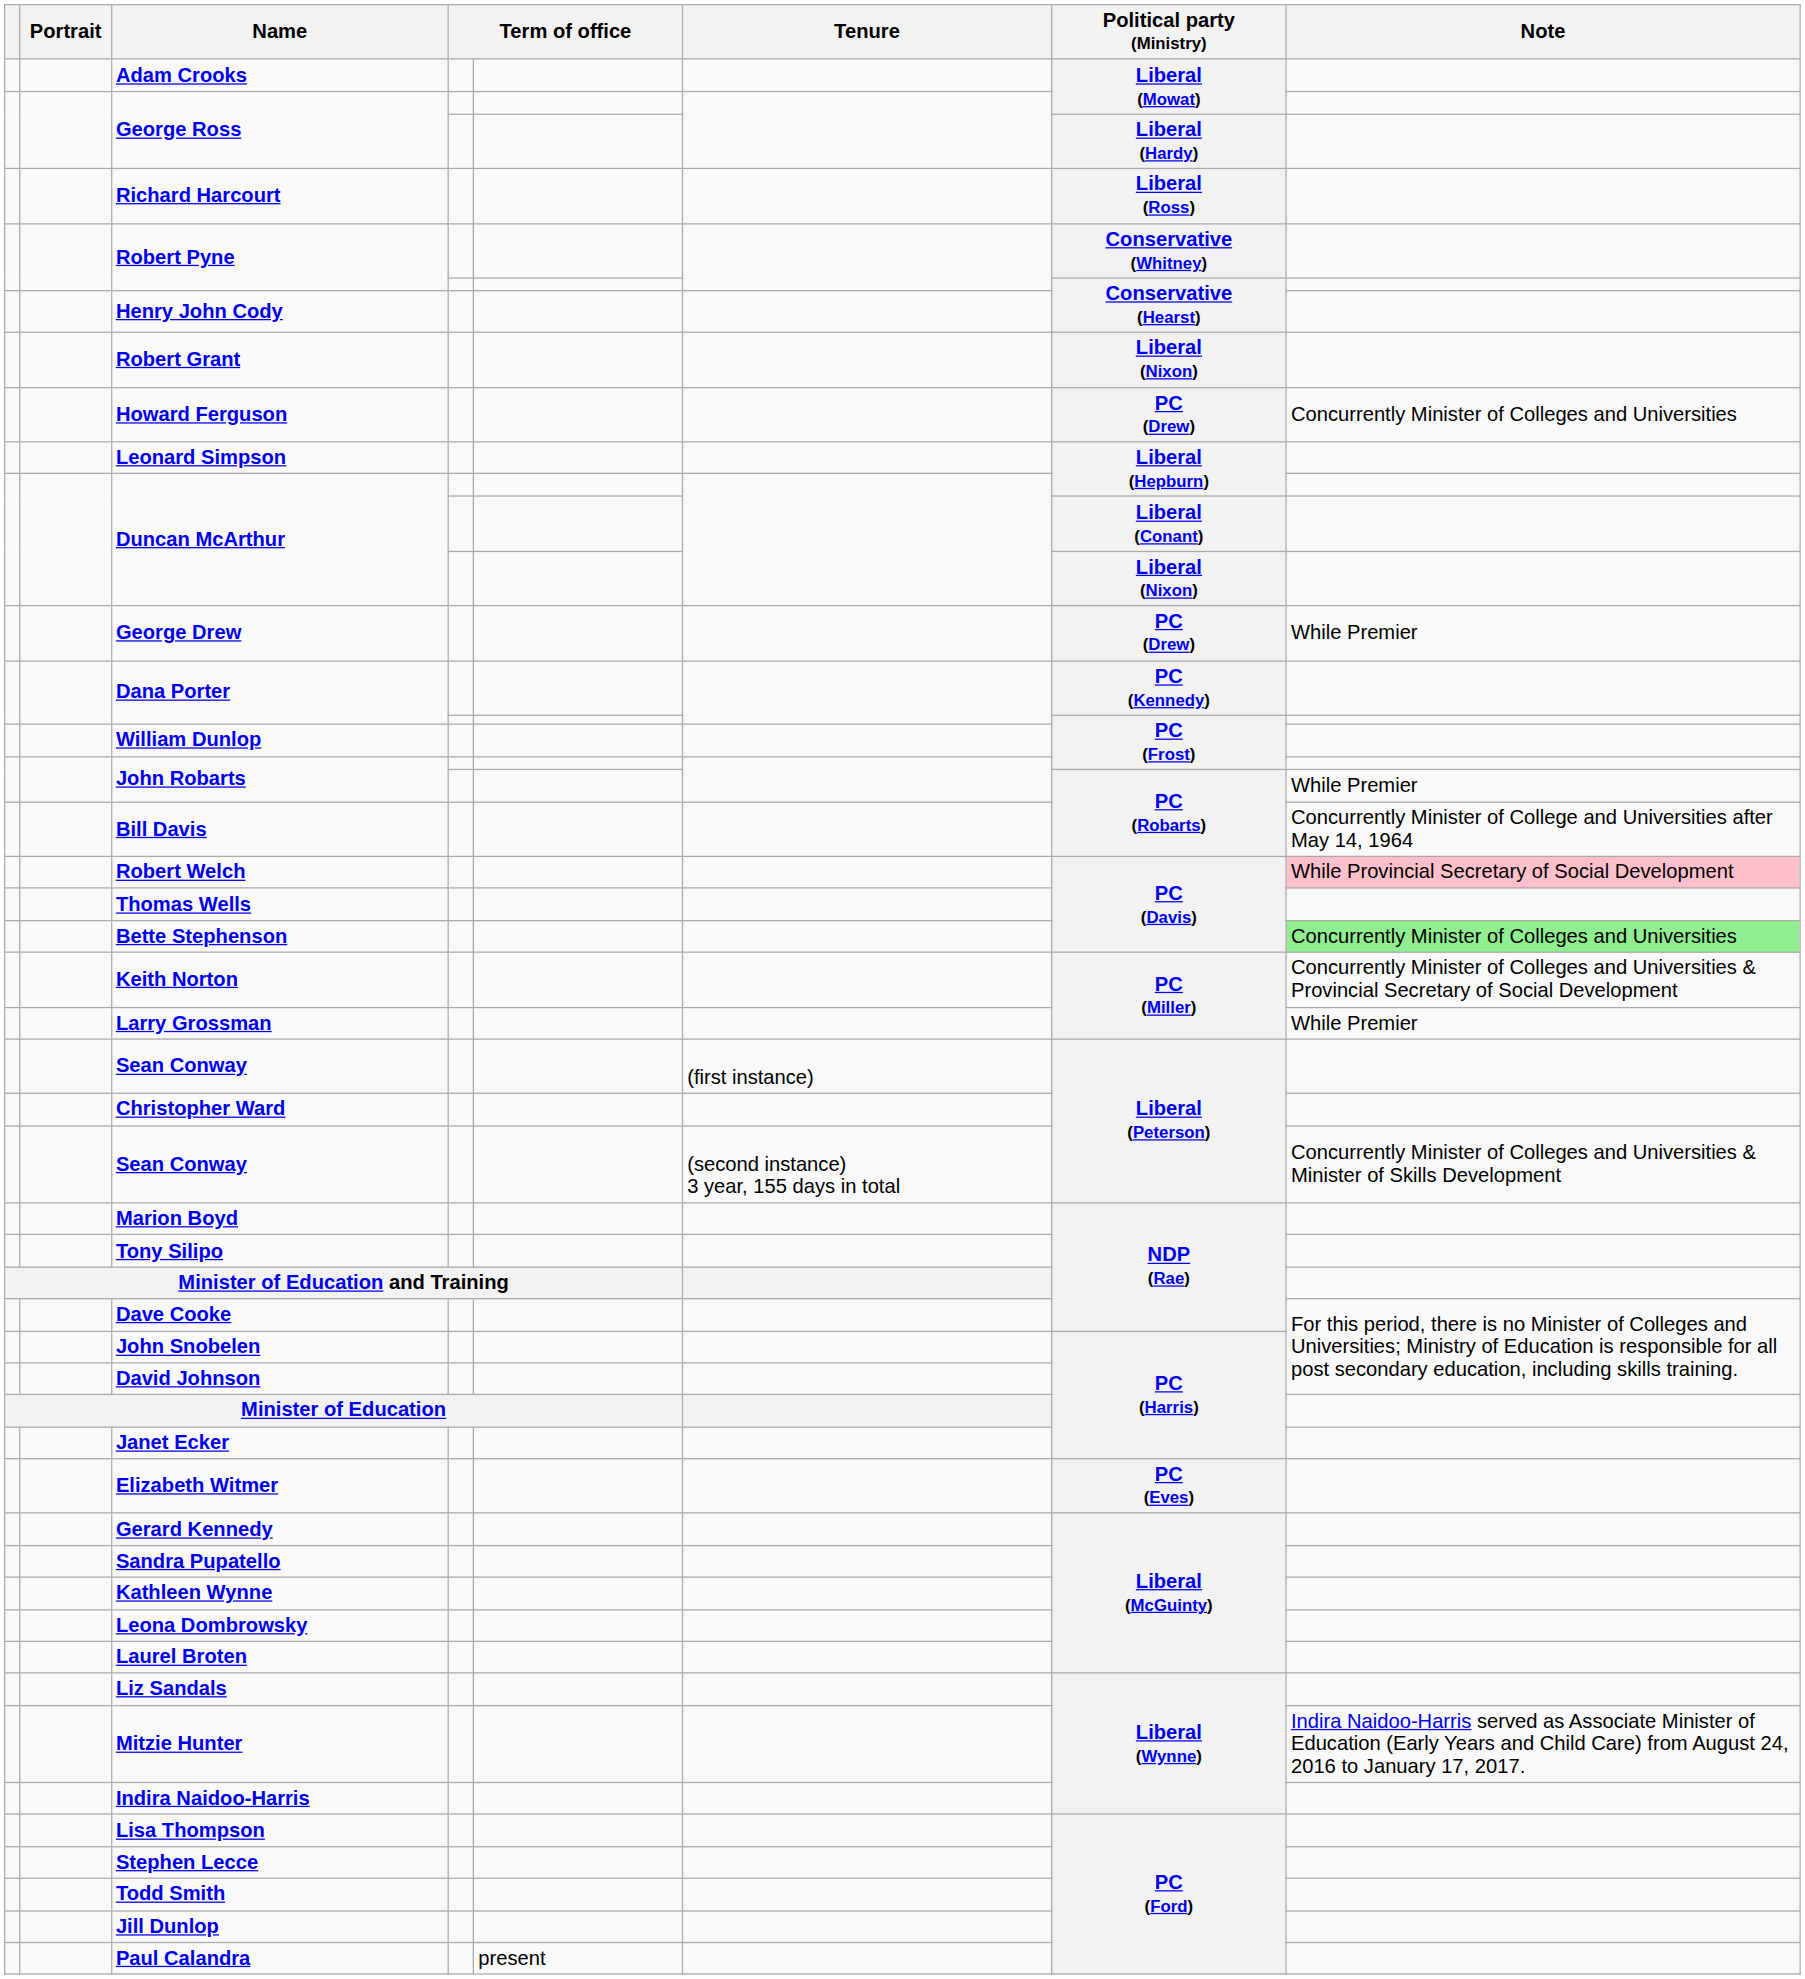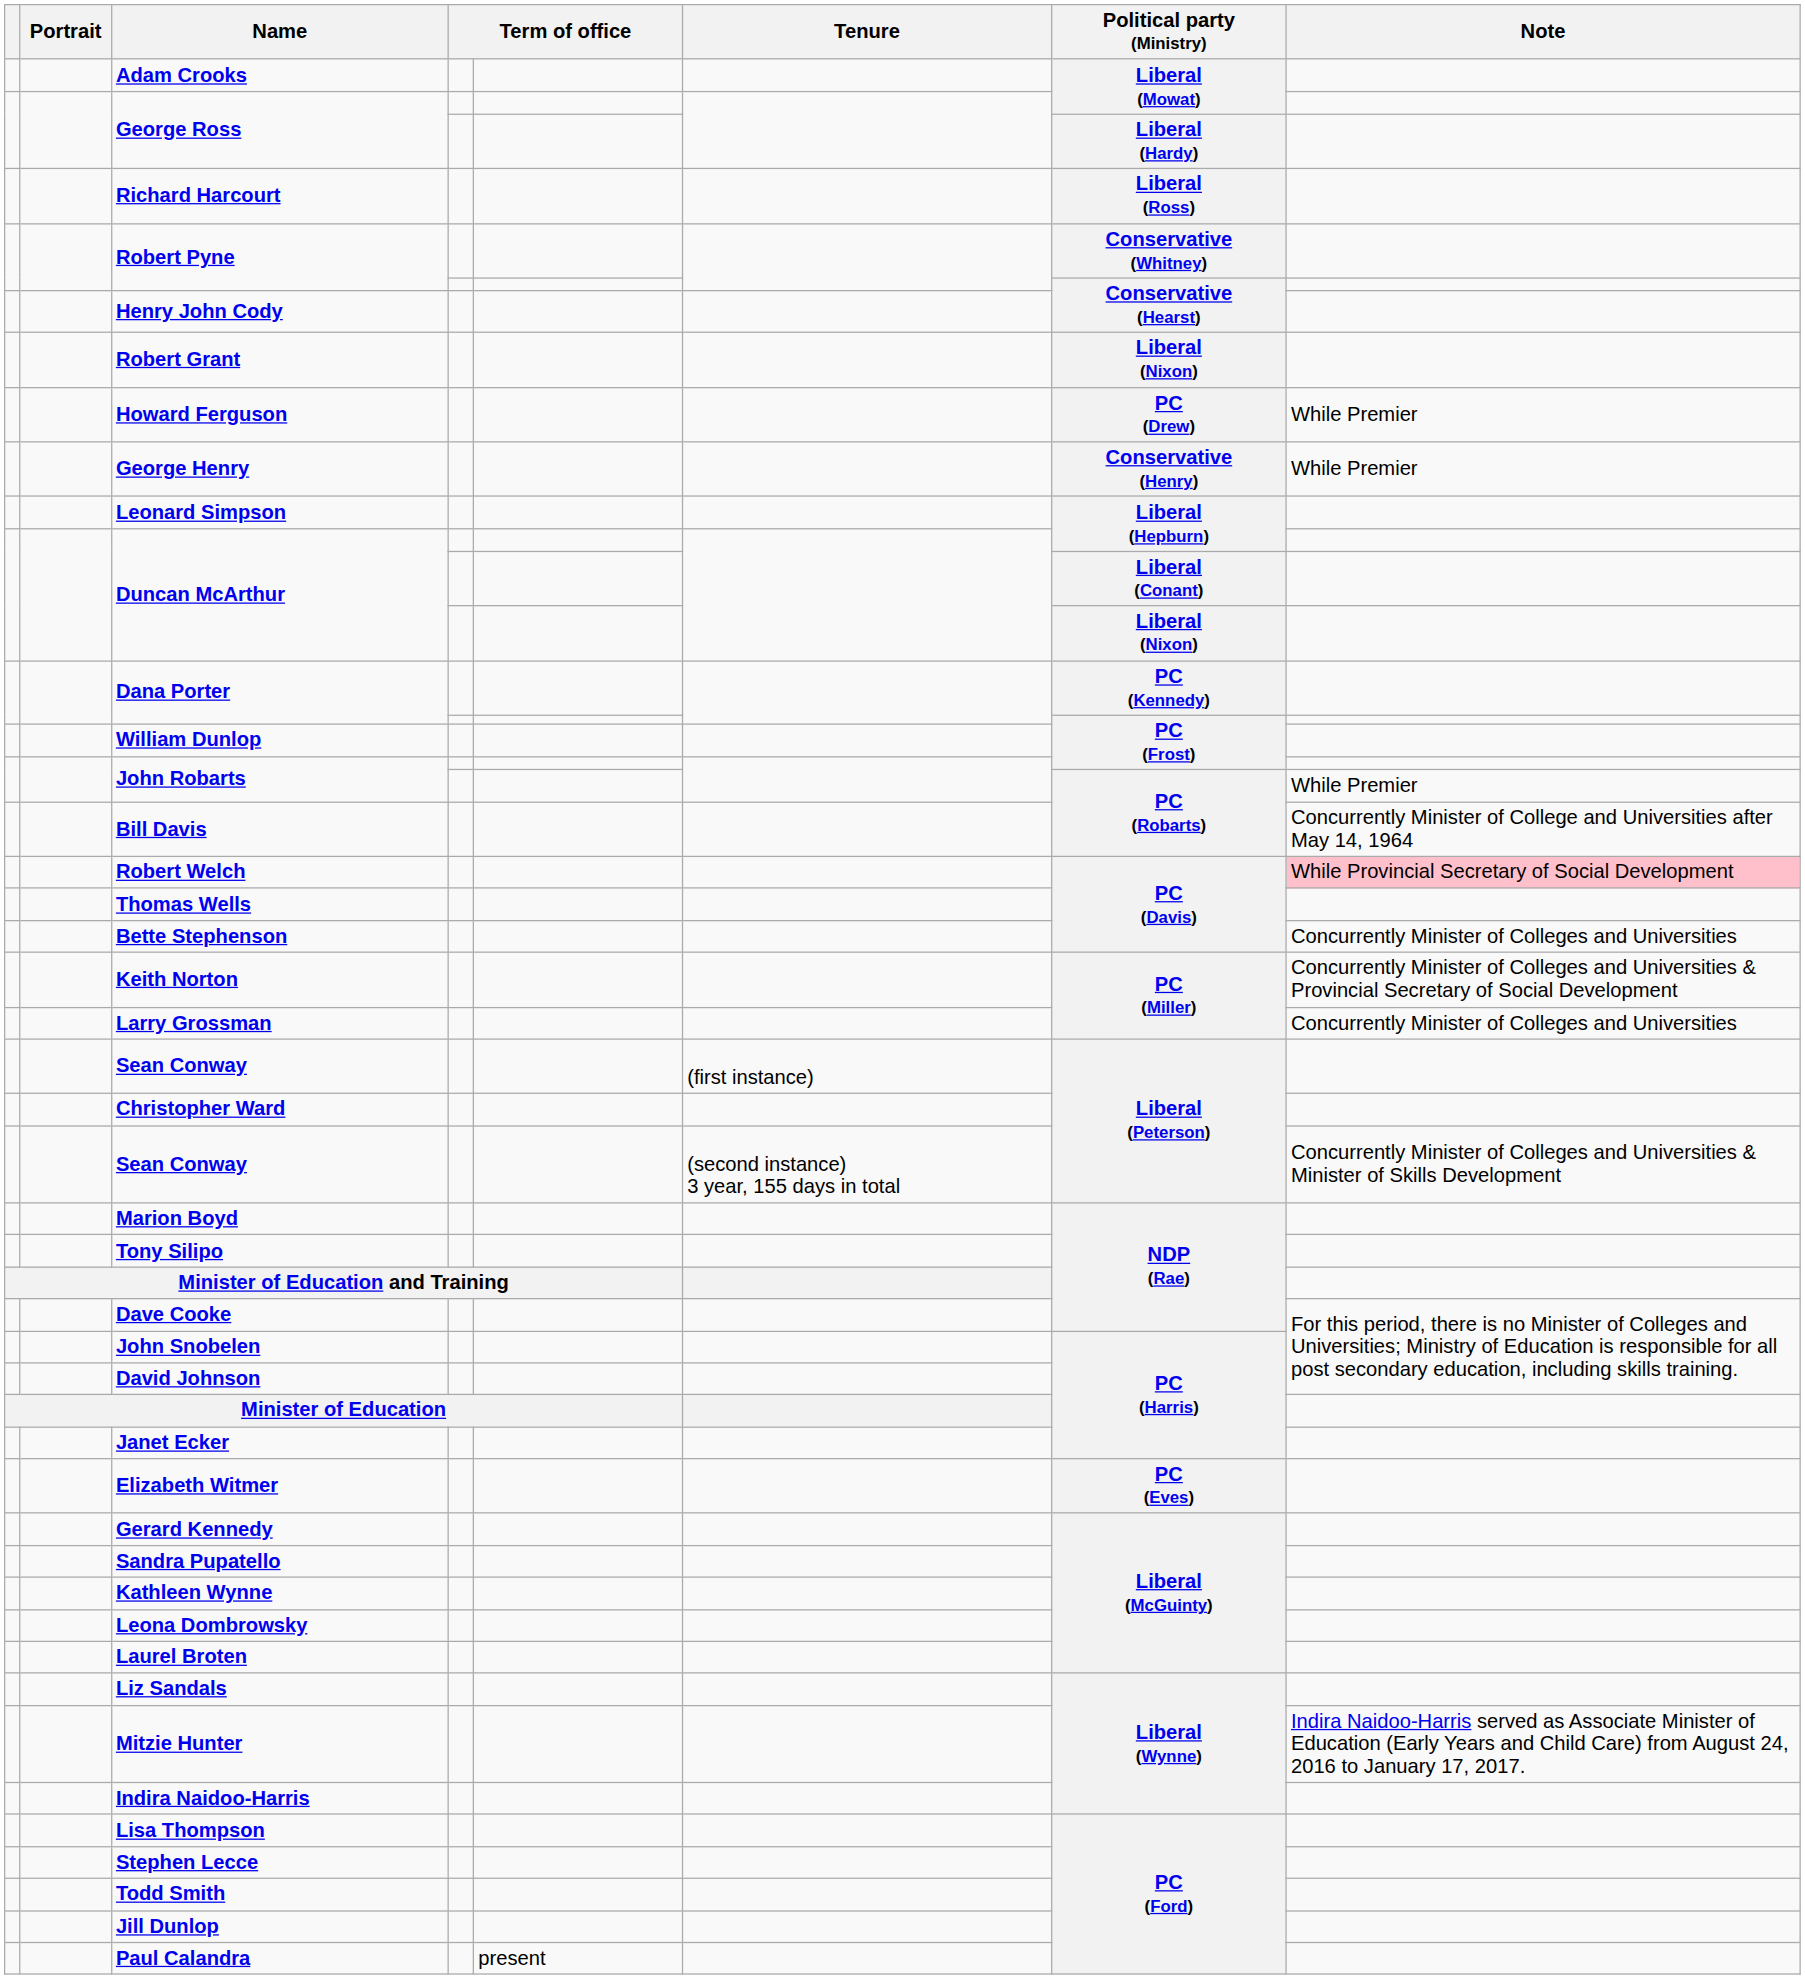(1514, 414) Concurrently Minister of Colleges and Universities -> (1354, 414) While Premier
+ row: (12, 469)
- row: (12, 633)
(1514, 936) lightgreen background -> (1514, 936) no background
(1354, 1022) While Premier -> (1514, 1022) Concurrently Minister of Colleges and Universities
